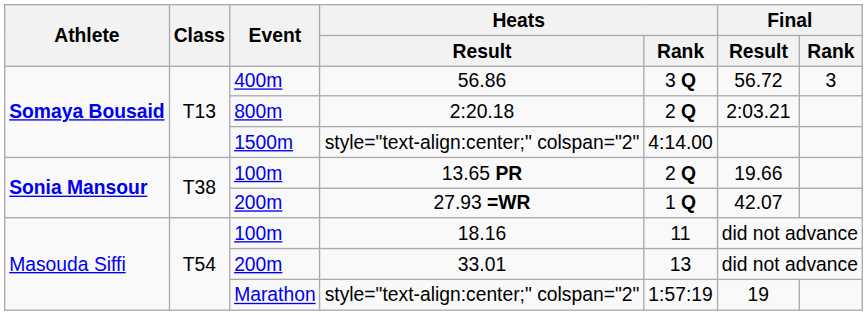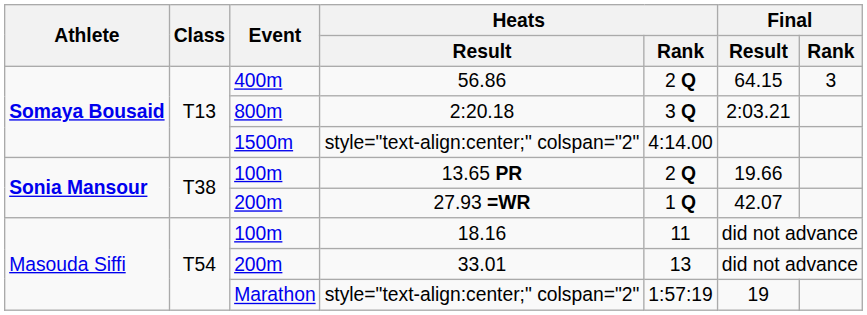(681, 81) 3 Q -> (681, 81) 2 Q
(758, 81) 56.72 -> (758, 81) 64.15
(681, 112) 2 Q -> (681, 112) 3 Q
